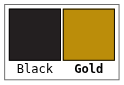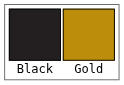(89, 69) bold -> (89, 69) normal
